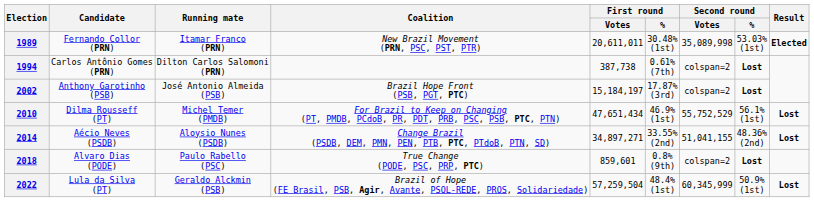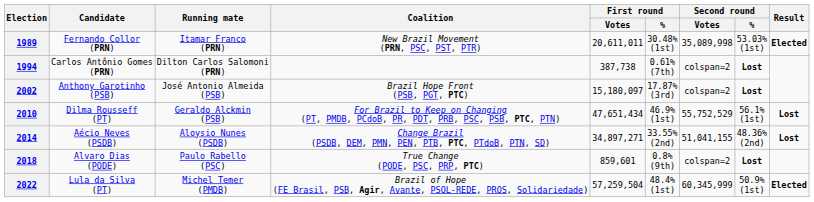(618, 91) 15,184,197 -> (618, 91) 15,180,097
(213, 114) Michel Temer (PMDB) -> (213, 114) Geraldo Alckmin (PSB)
(213, 185) Geraldo Alckmin (PSB) -> (213, 185) Michel Temer (PMDB)
(789, 185) Lost -> (789, 185) Elected
